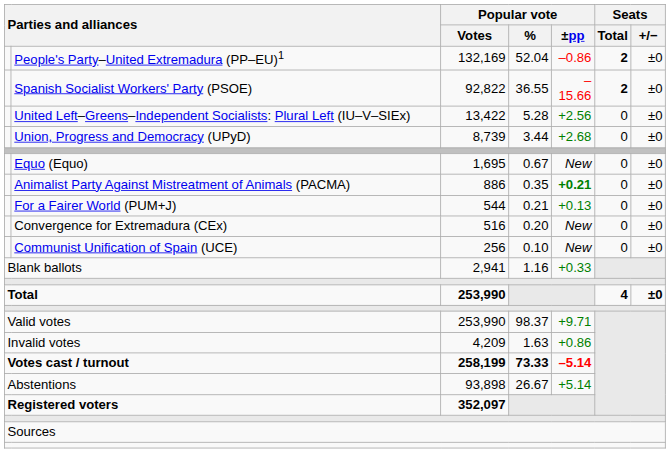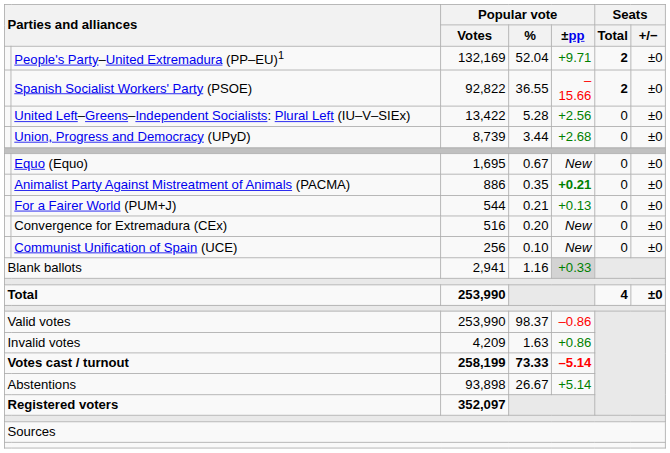(575, 58) –0.86 -> (575, 58) +9.71
(575, 268) no background -> (575, 268) lightgrey background
(575, 321) +9.71 -> (575, 321) –0.86
